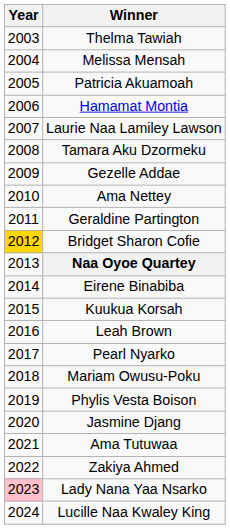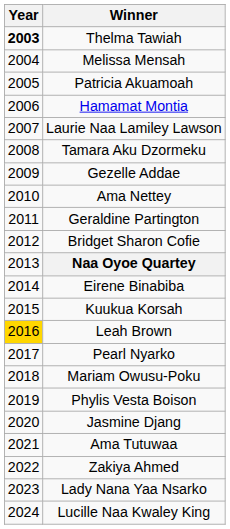(24, 38) normal -> (24, 38) bold
(24, 241) gold background -> (24, 241) no background
(24, 331) no background -> (24, 331) gold background
(24, 490) pink background -> (24, 490) no background
